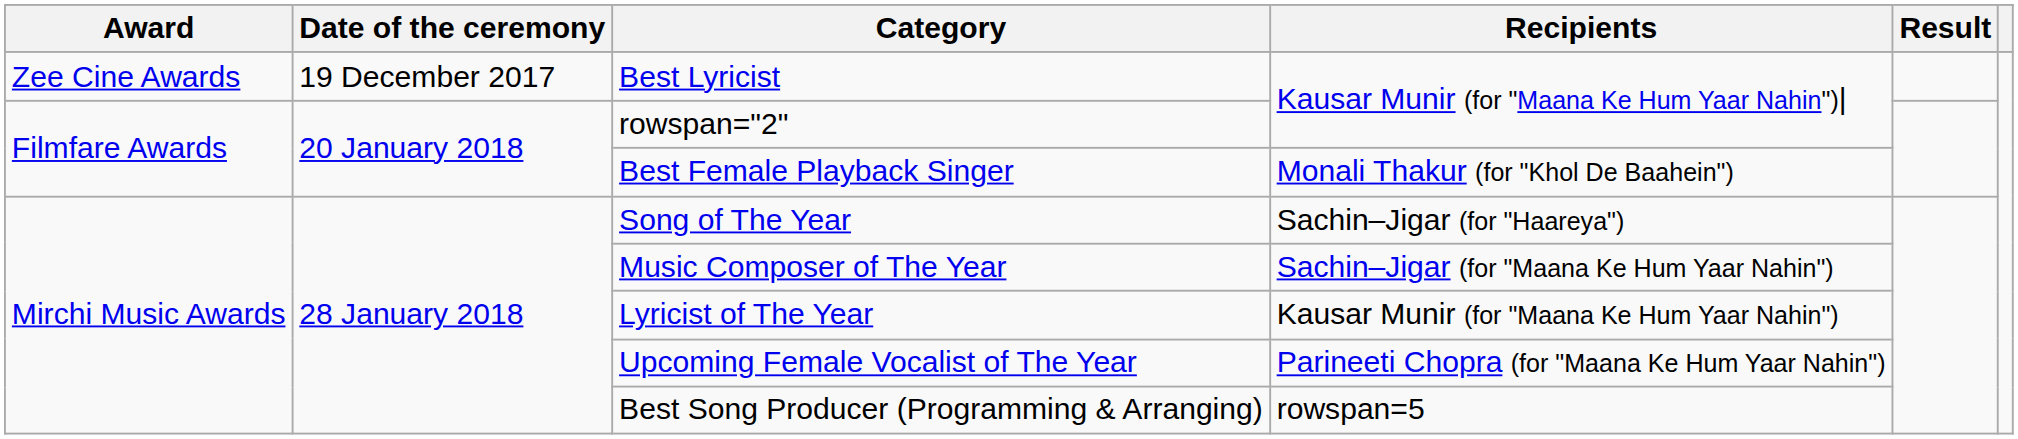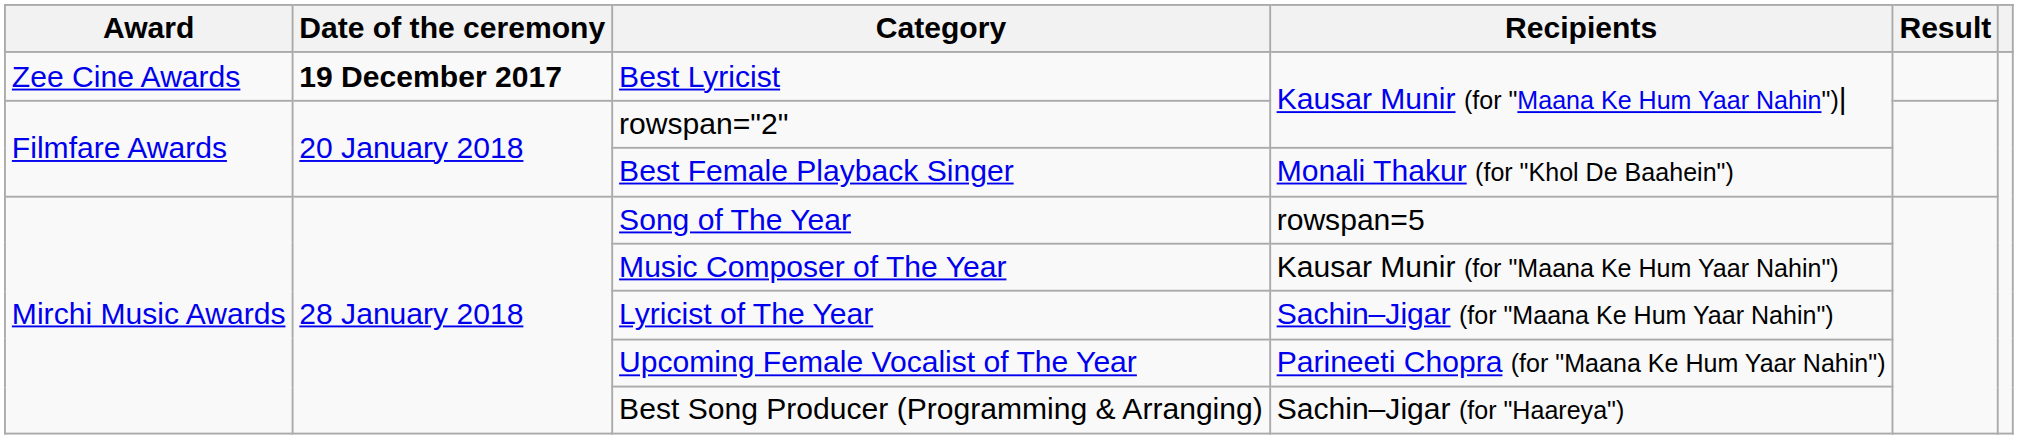(427, 76) normal -> (431, 76) bold
(1450, 219) Sachin–Jigar (for "Haareya") -> (1351, 219) rowspan=5
(1555, 266) Sachin–Jigar (for "Maana Ke Hum Yaar Nahin") -> (1558, 266) Kausar Munir (for "Maana Ke Hum Yaar Nahin")
(1558, 314) Kausar Munir (for "Maana Ke Hum Yaar Nahin") -> (1555, 314) Sachin–Jigar (for "Maana Ke Hum Yaar Nahin")
(1351, 409) rowspan=5 -> (1450, 409) Sachin–Jigar (for "Haareya")
